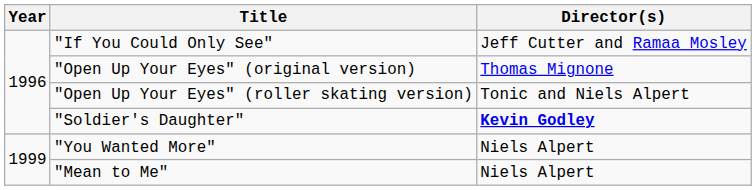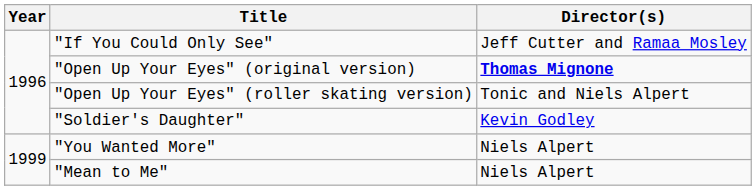(547, 69) normal -> (547, 69) bold
(537, 121) bold -> (537, 121) normal
